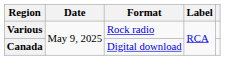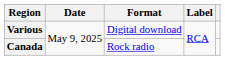(131, 30) Rock radio -> (144, 30) Digital download
(144, 47) Digital download -> (131, 47) Rock radio
